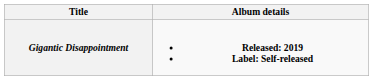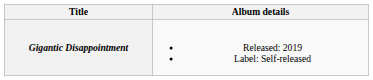(261, 53) bold -> (261, 53) normal
